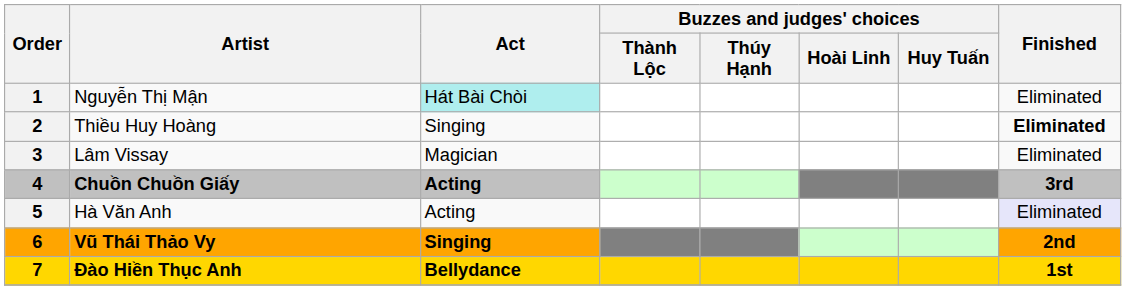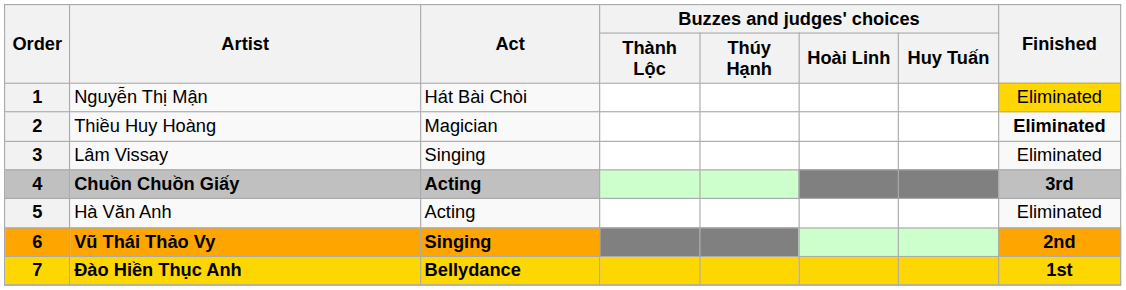(476, 97) paleturquoise background -> (476, 97) no background
(1059, 97) no background -> (1059, 97) gold background
(455, 126) Singing -> (461, 126) Magician
(461, 155) Magician -> (455, 155) Singing
(1059, 213) lavender background -> (1059, 213) no background
